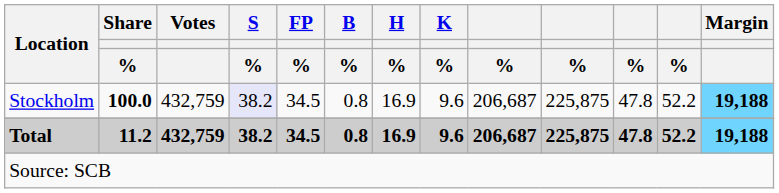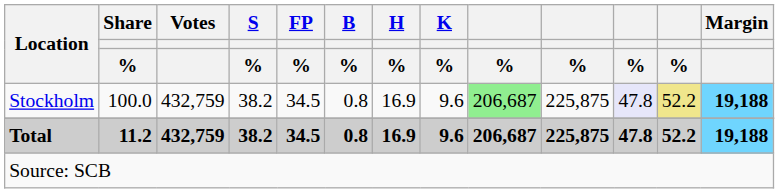(130, 101) bold -> (130, 101) normal
(255, 101) lavender background -> (255, 101) no background
(505, 101) no background -> (505, 101) lightgreen background
(636, 101) no background -> (636, 101) lavender background
(679, 101) no background -> (679, 101) khaki background
